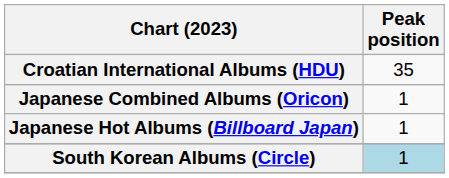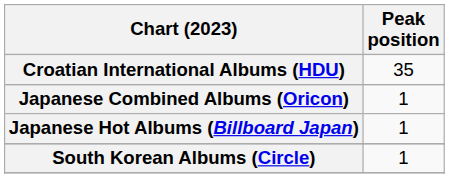(403, 157) lightblue background -> (403, 157) no background
